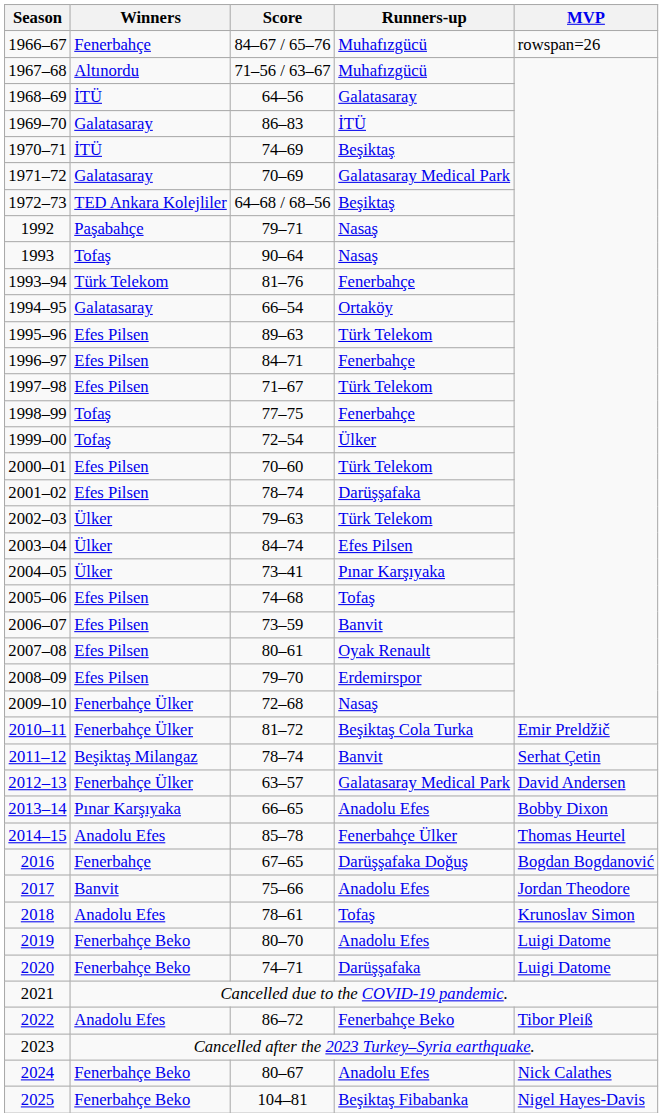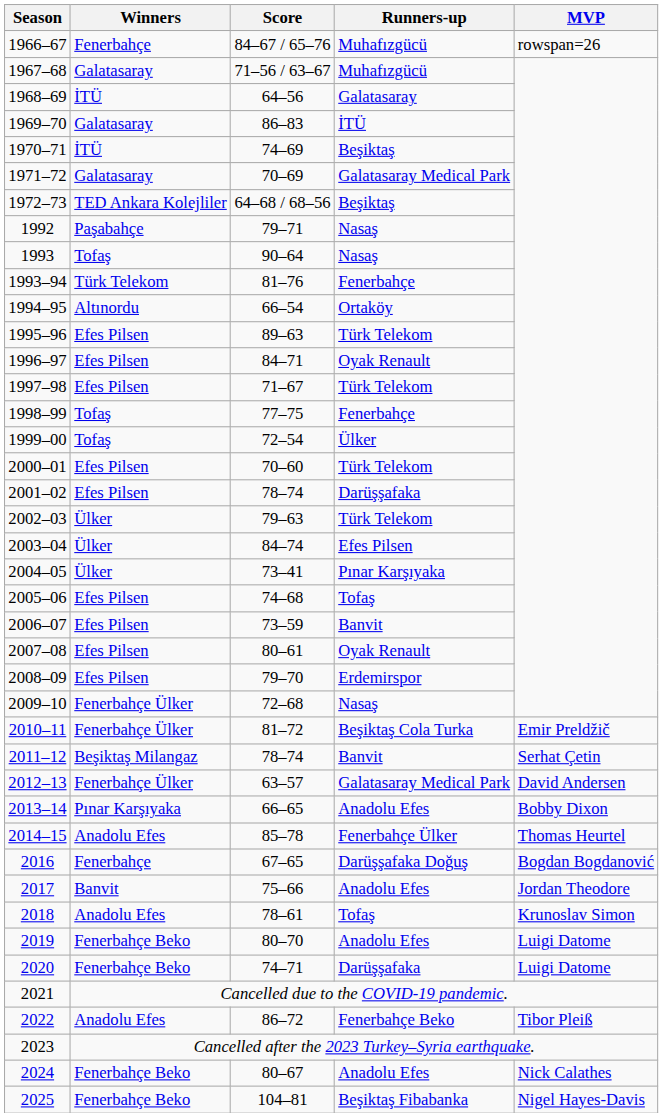(107, 70) Altınordu -> (114, 70) Galatasaray
(114, 307) Galatasaray -> (107, 307) Altınordu
(377, 360) Fenerbahçe -> (384, 360) Oyak Renault
